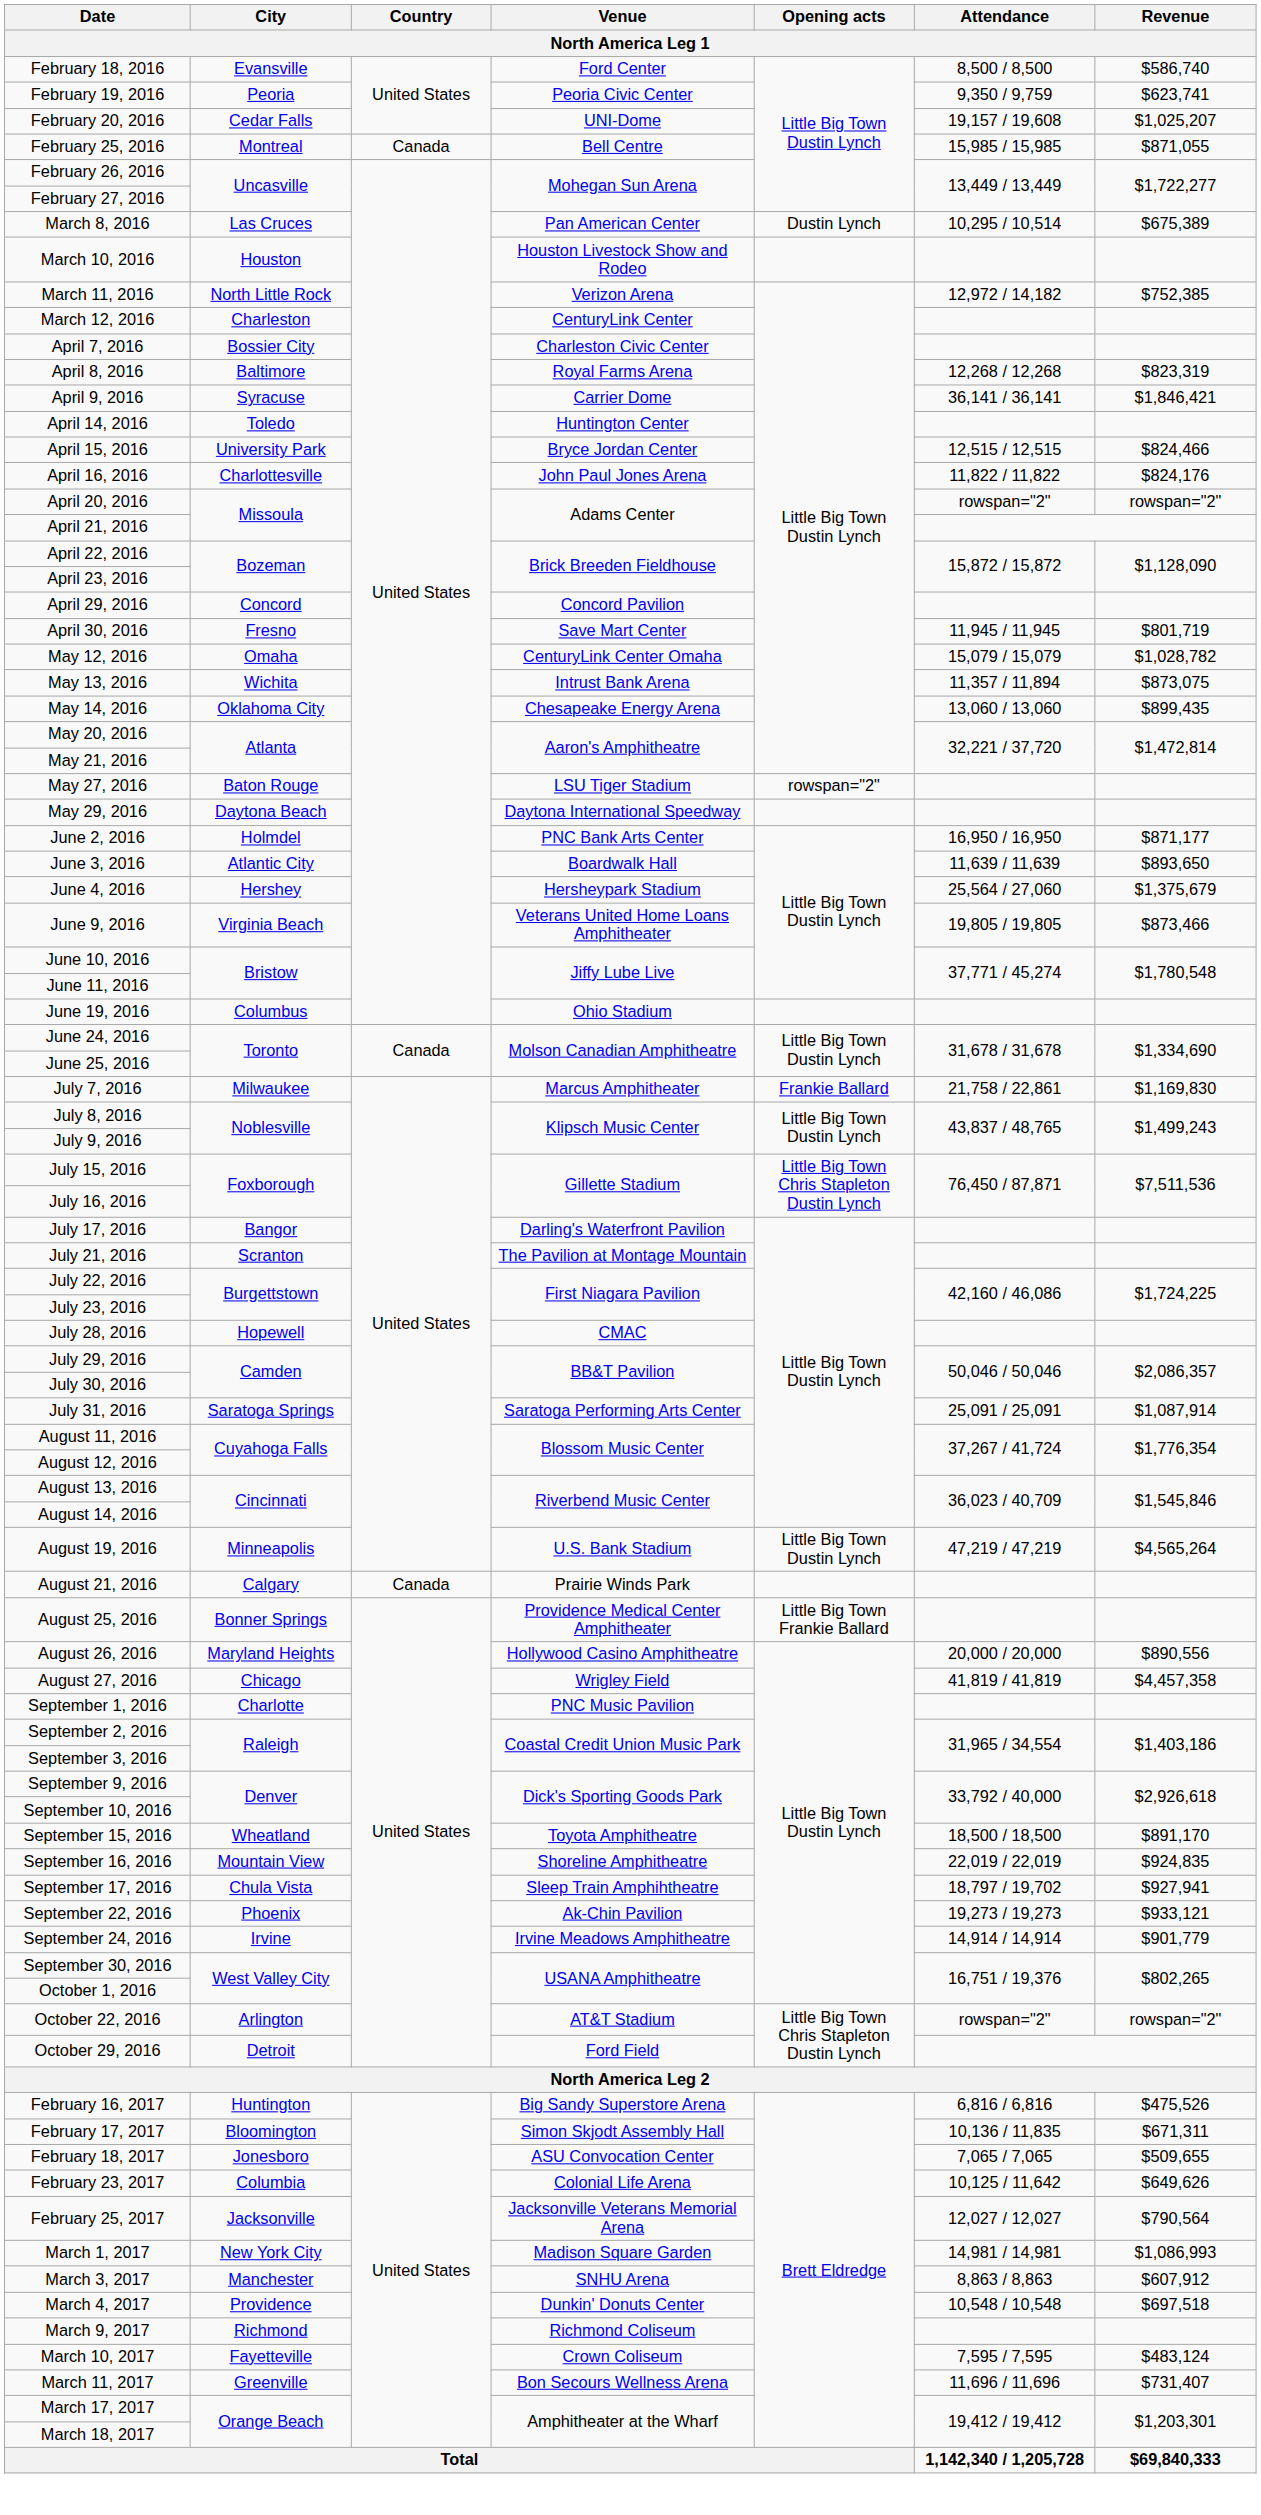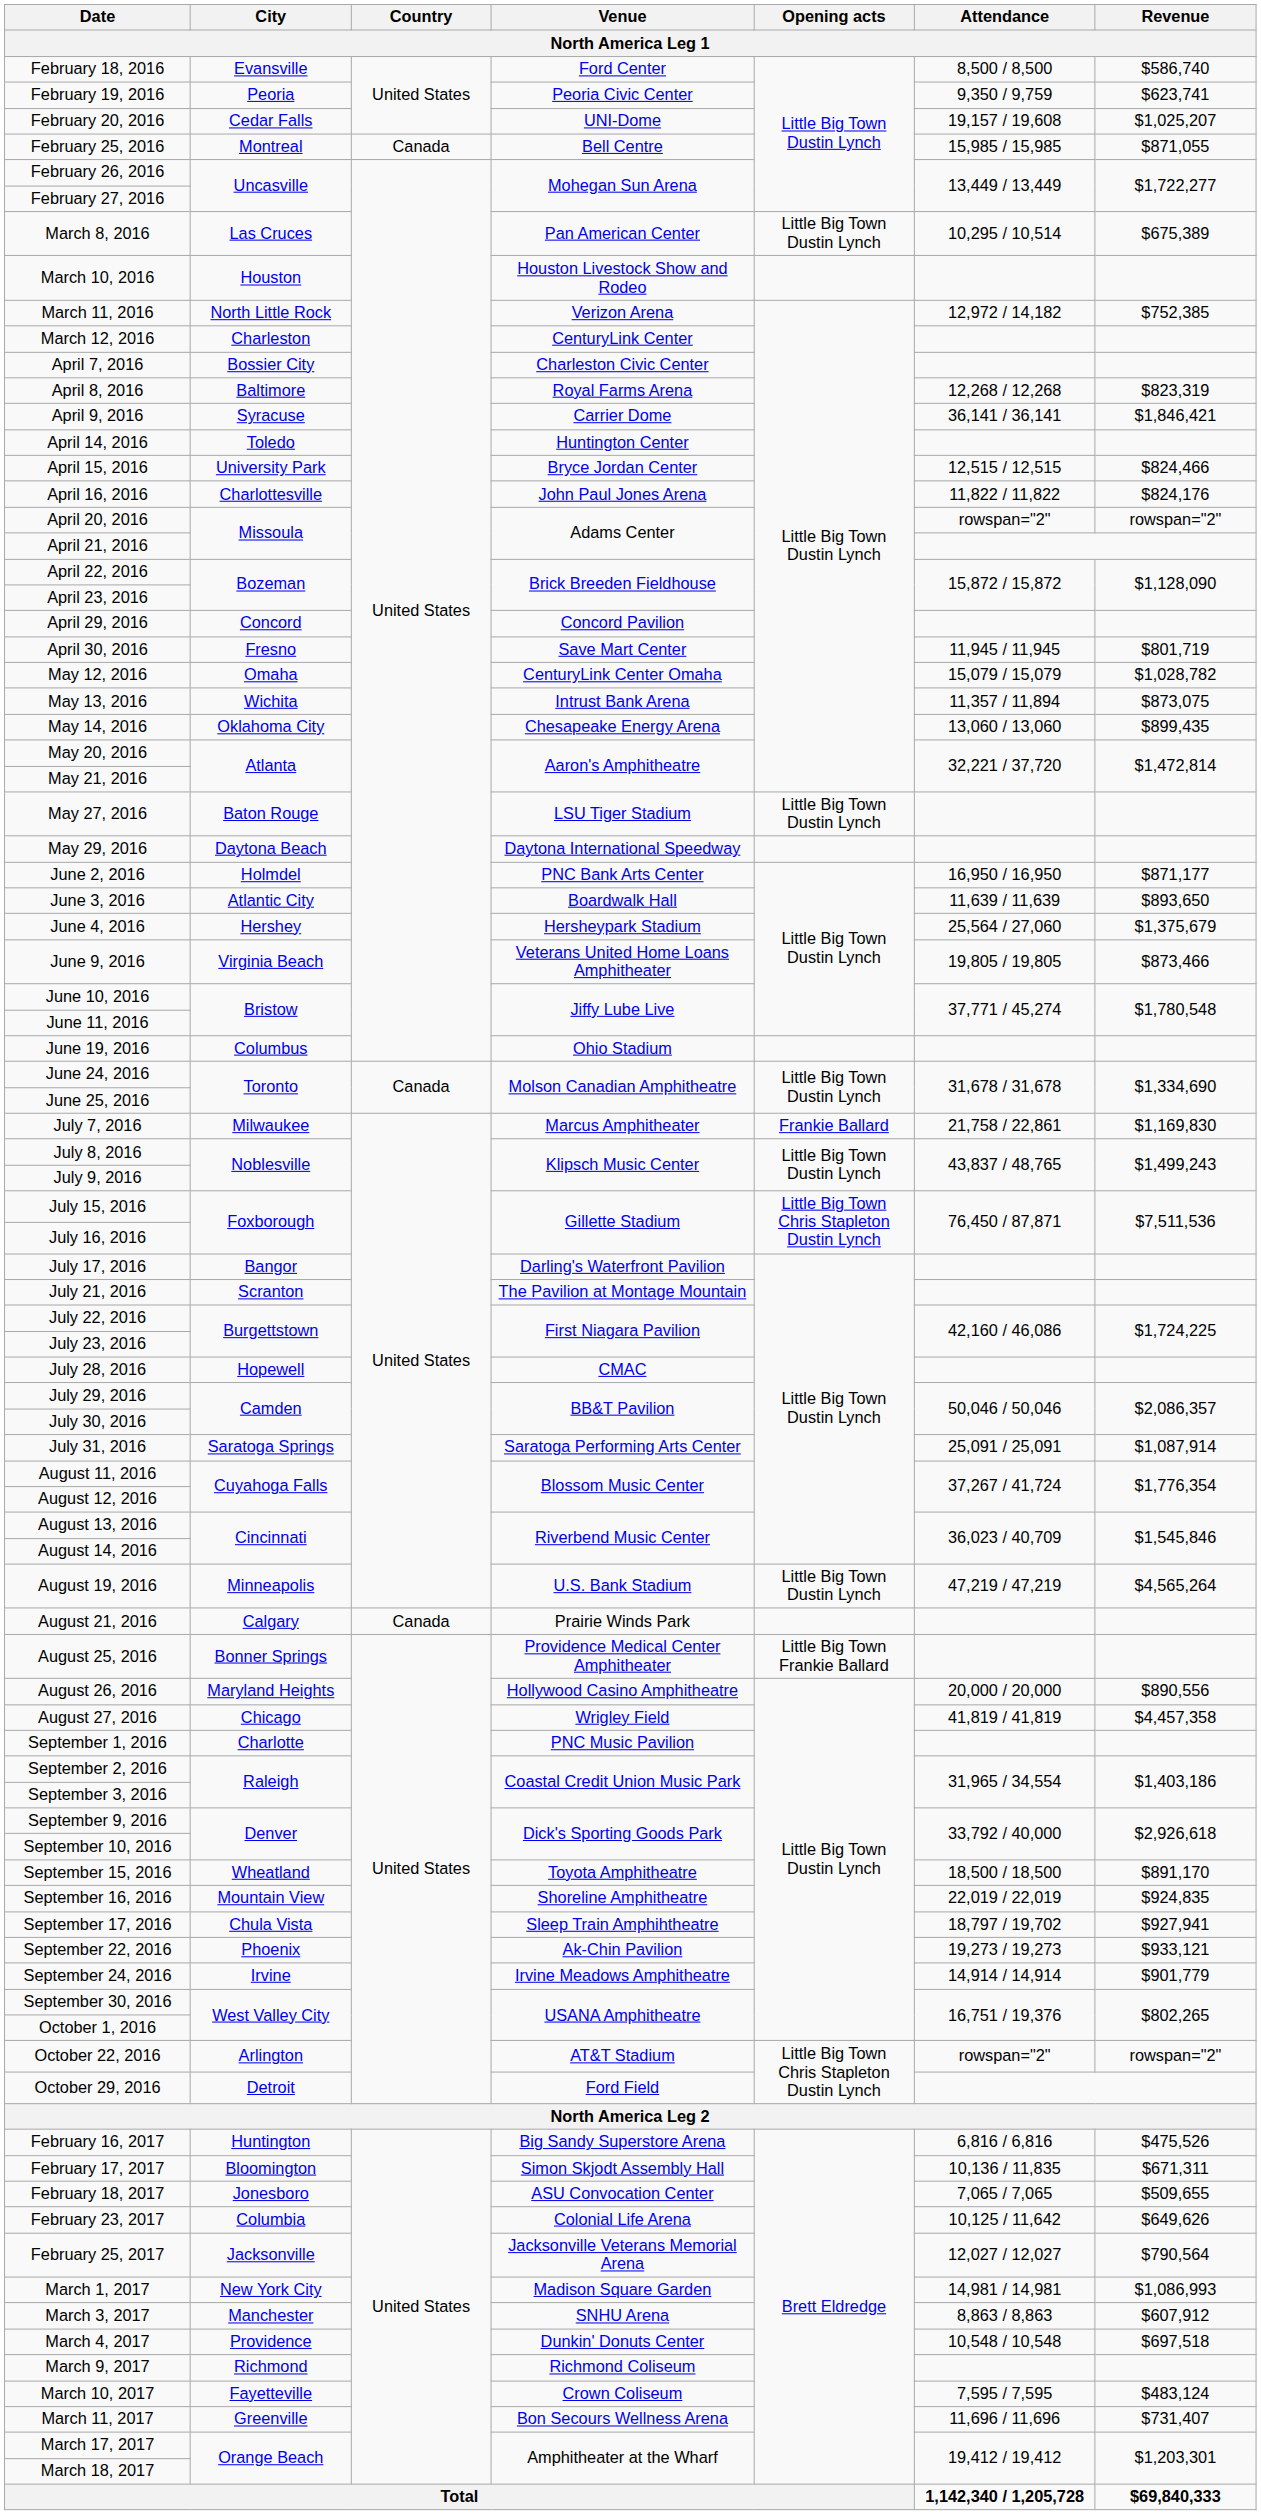(834, 224) Dustin Lynch -> (834, 233) Little Big Town Dustin Lynch
(834, 786) rowspan="2" -> (834, 813) Little Big Town Dustin Lynch
